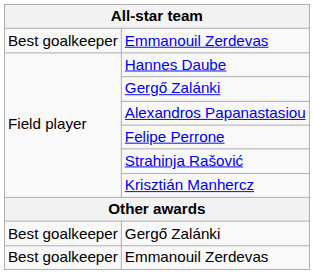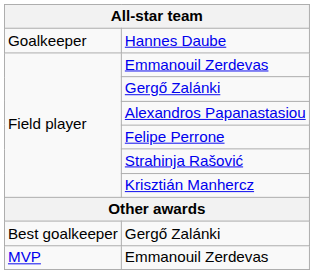(63, 40) Best goalkeeper -> (47, 40) Goalkeeper
(197, 40) Emmanouil Zerdevas -> (176, 40) Hannes Daube
(176, 64) Hannes Daube -> (197, 64) Emmanouil Zerdevas
(63, 257) Best goalkeeper -> (24, 257) MVP
